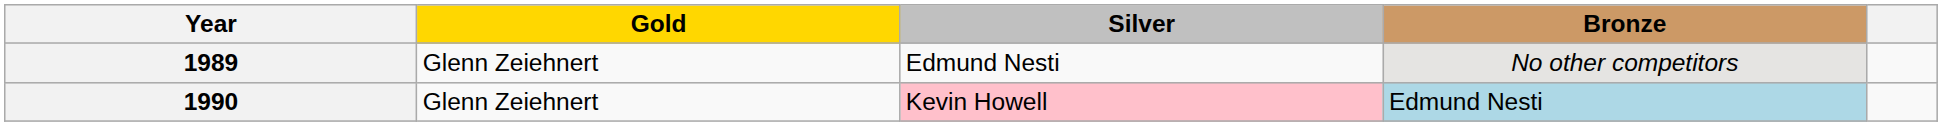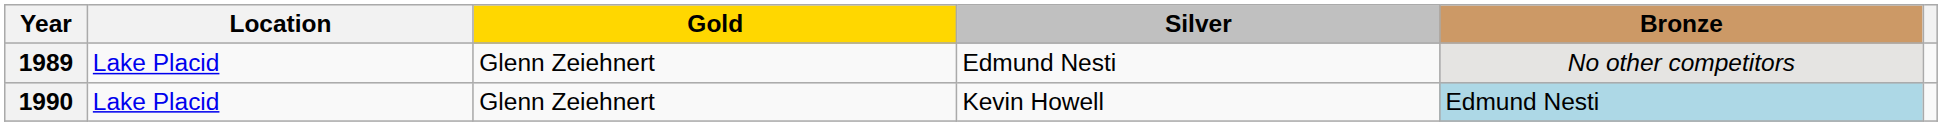+ column: (280, 23)
(977, 101) pink background -> (1033, 101) no background
